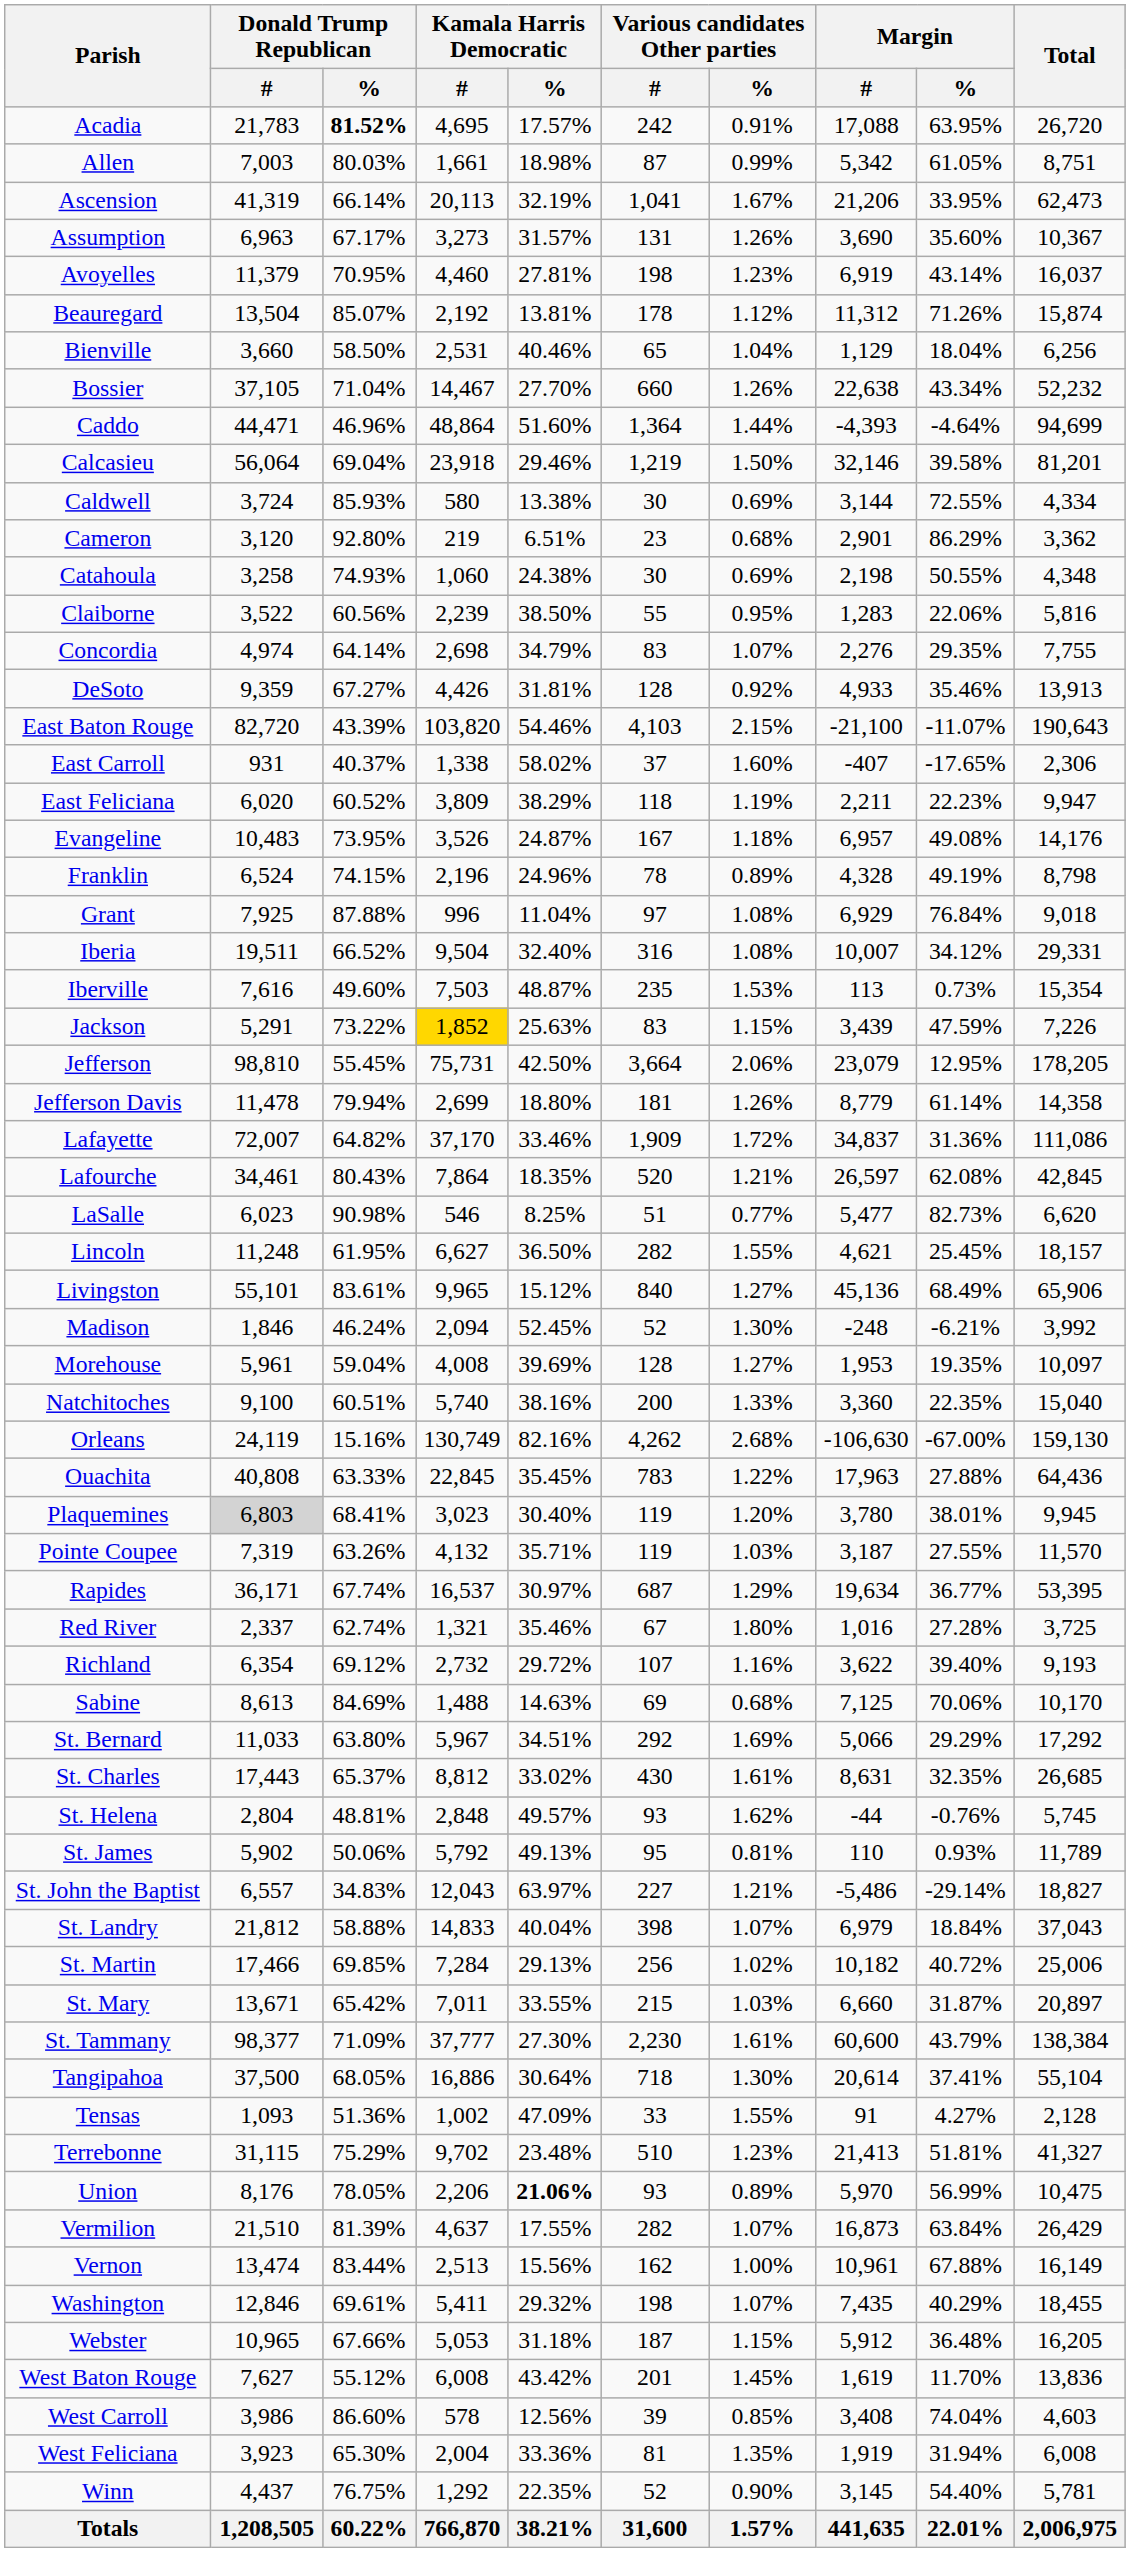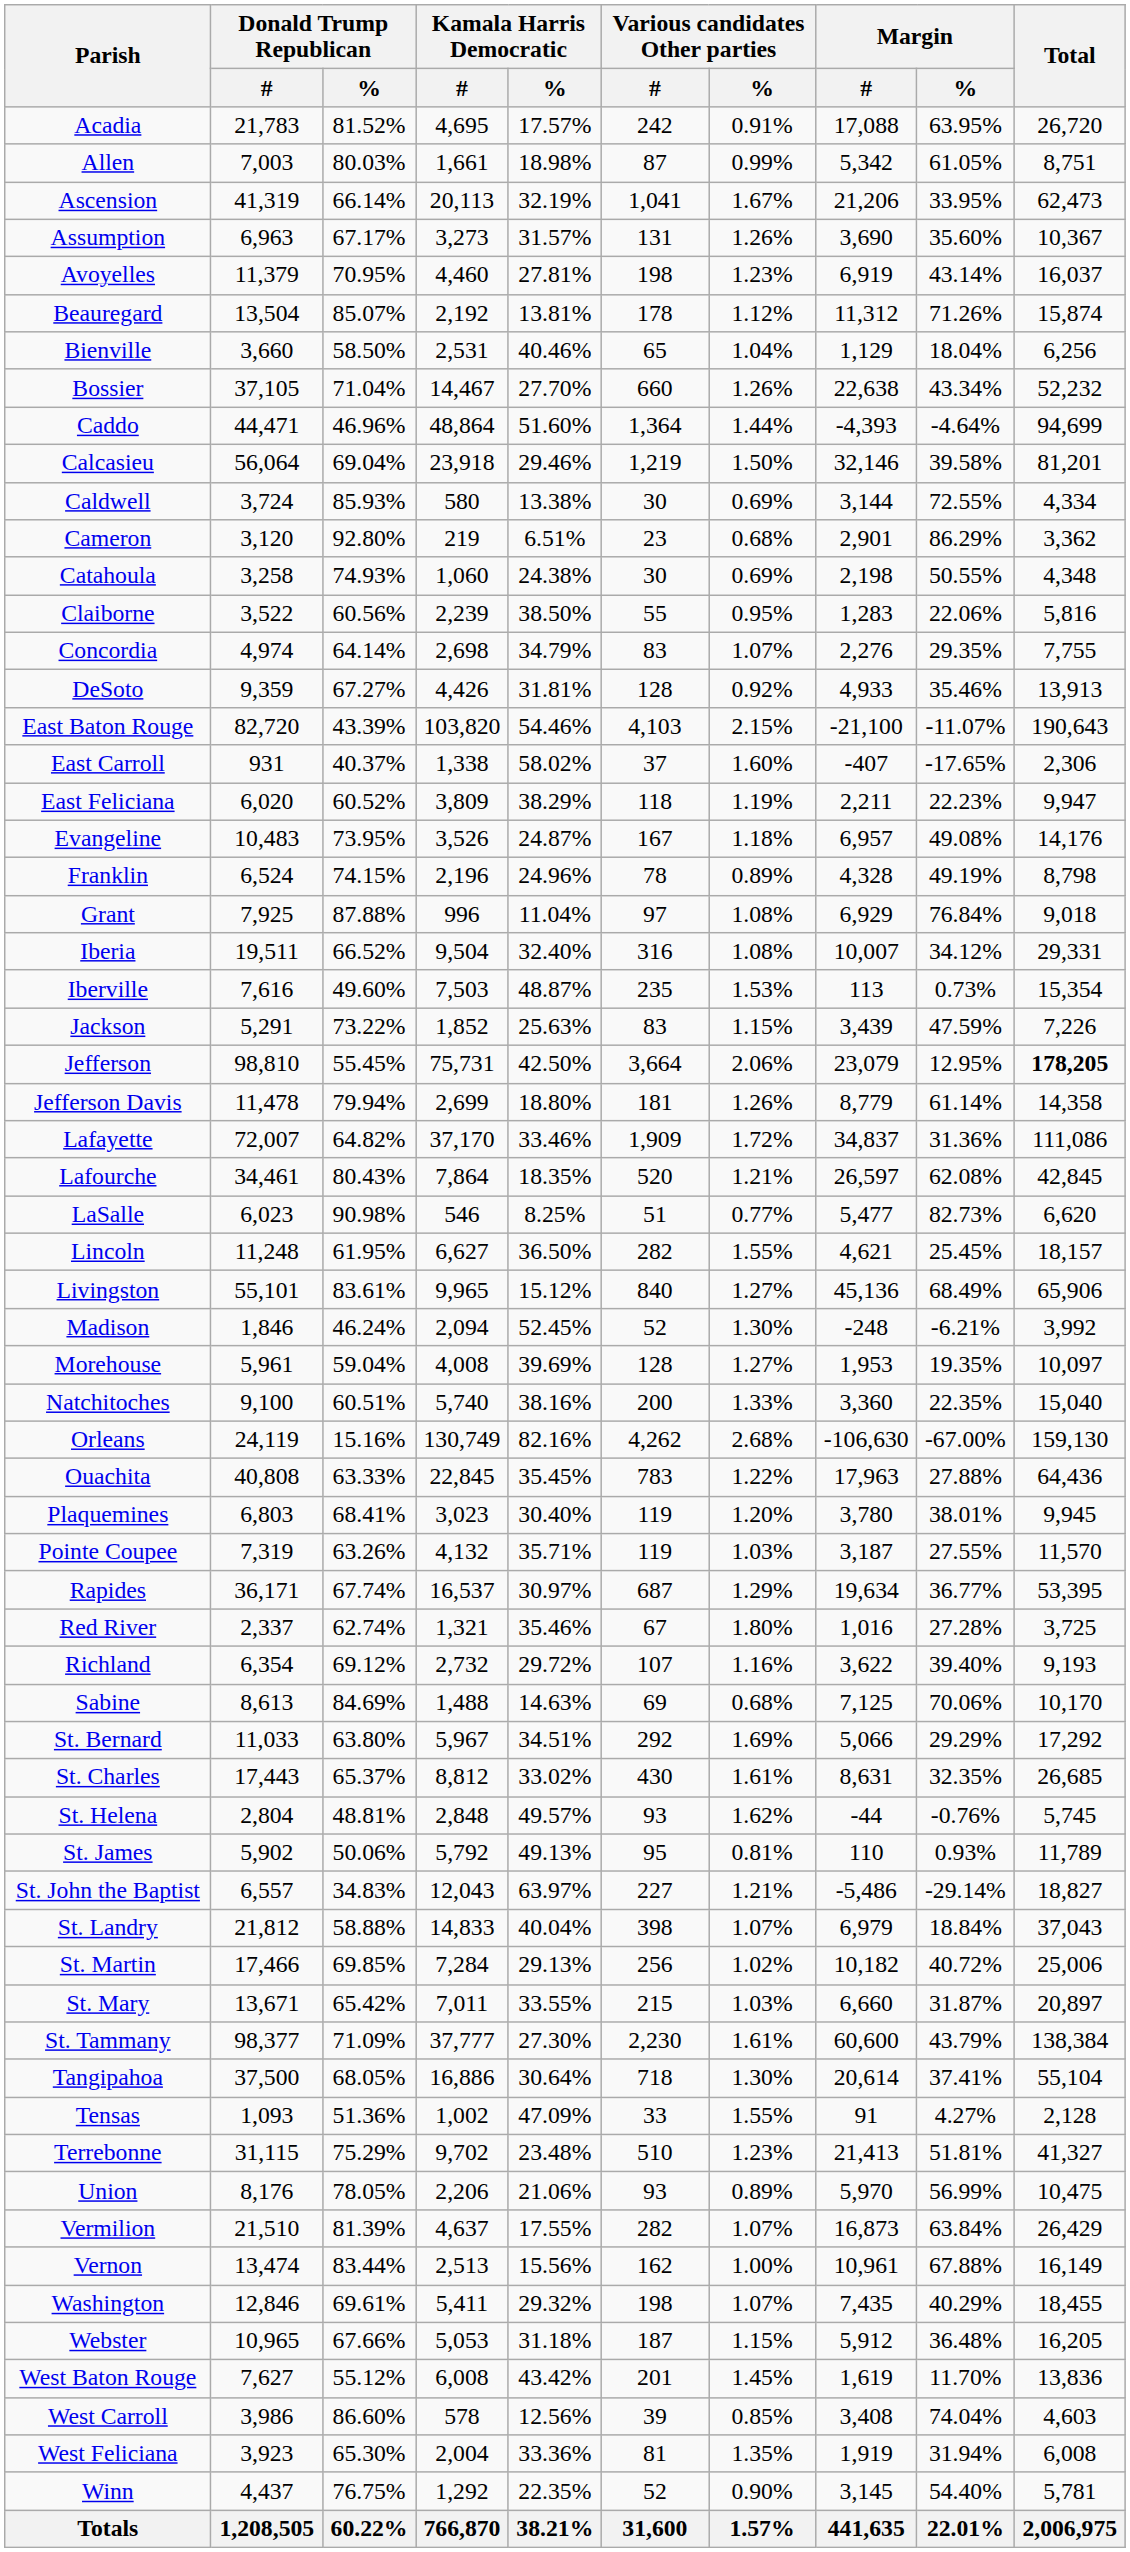(369, 125) bold -> (369, 125) normal
(462, 1026) gold background -> (462, 1026) no background
(1070, 1063) normal -> (1070, 1063) bold
(267, 1514) lightgrey background -> (267, 1514) no background
(555, 2190) bold -> (555, 2190) normal
